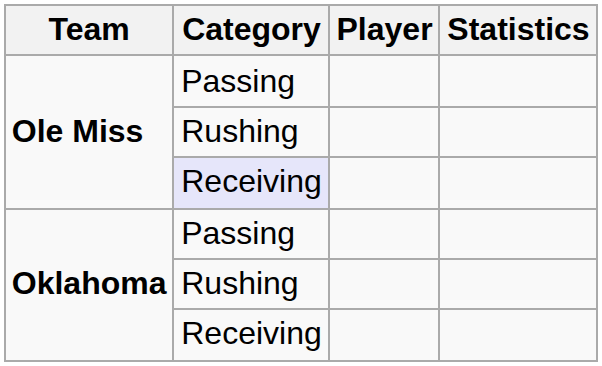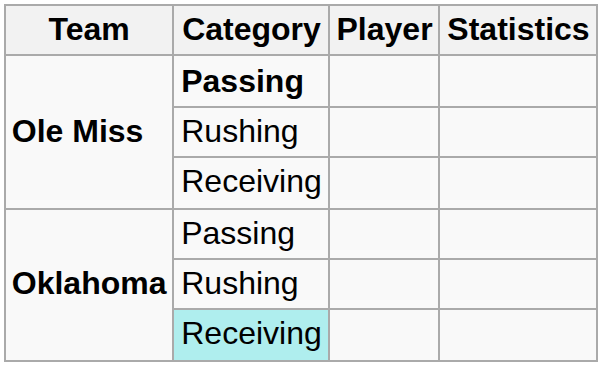(238, 80) normal -> (243, 80) bold
(251, 182) lavender background -> (251, 182) no background
(251, 334) no background -> (251, 334) paleturquoise background
